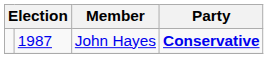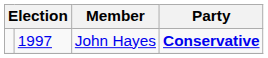(35, 41) 1987 -> (35, 41) 1997
